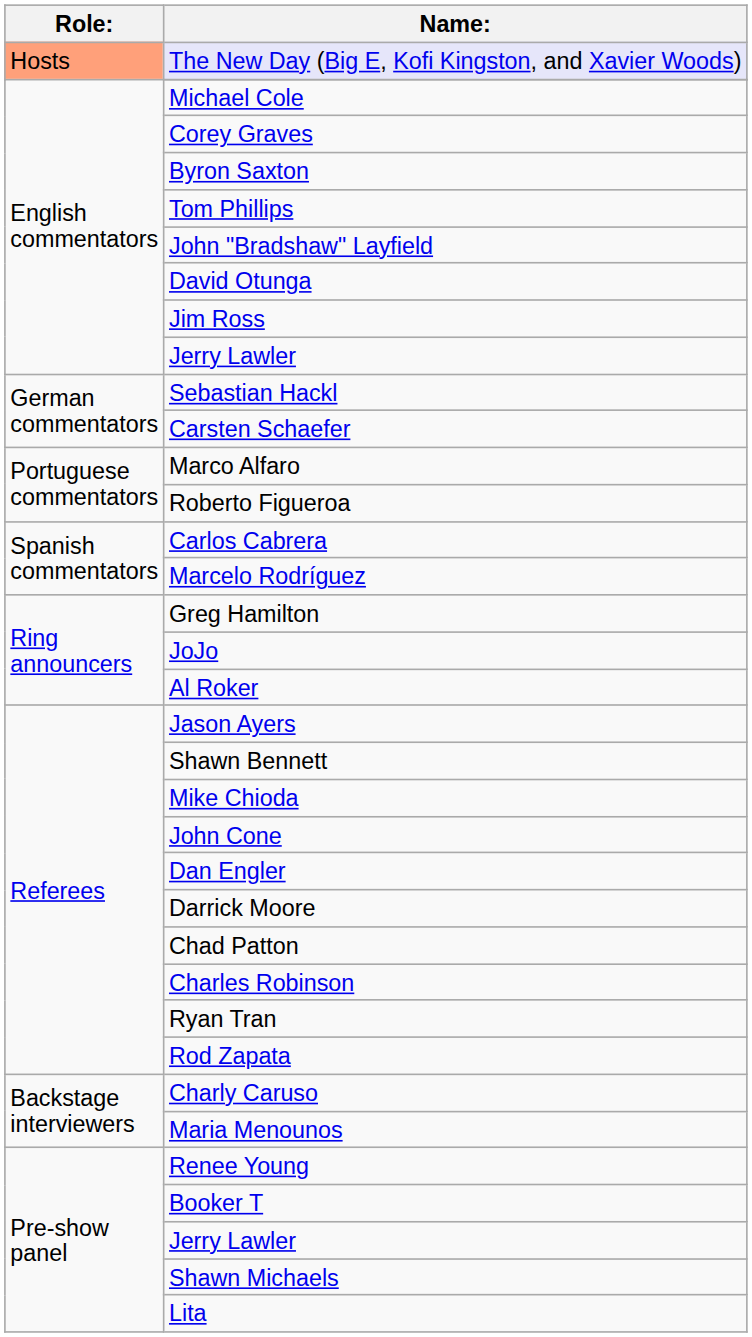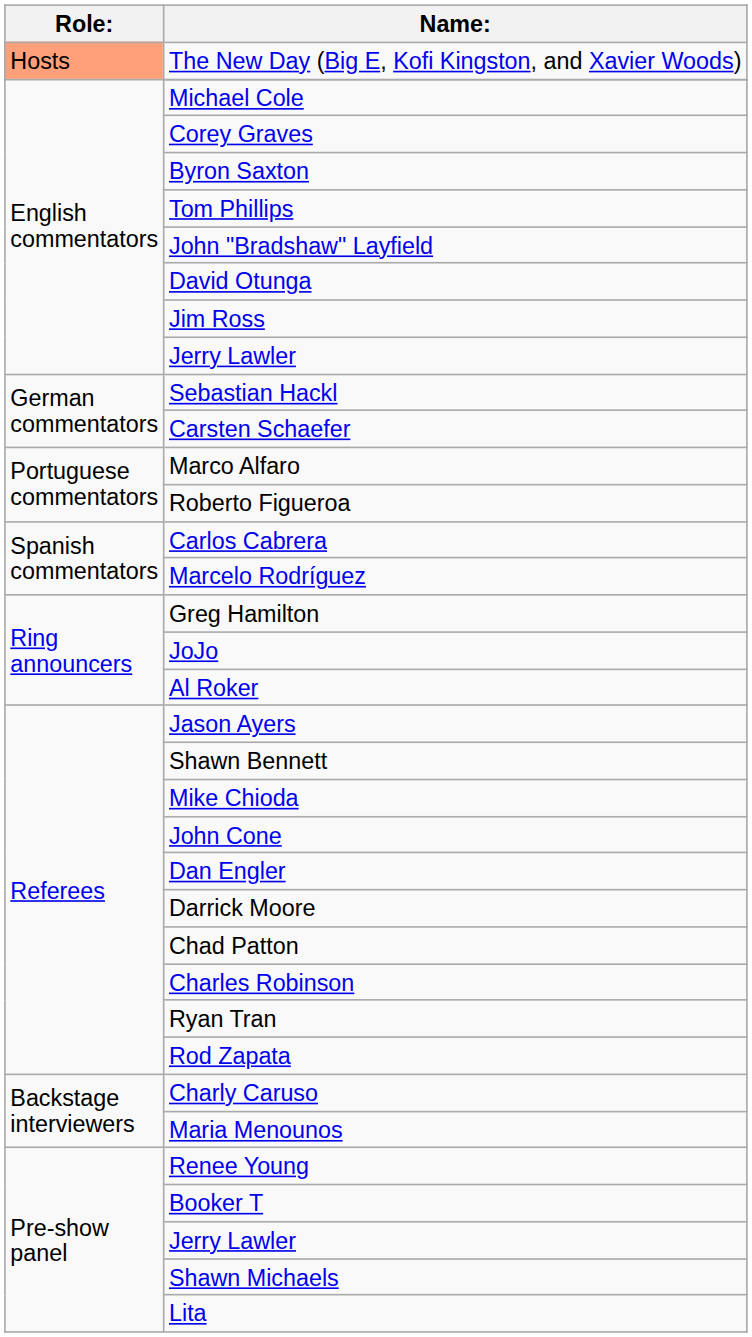(455, 61) lavender background -> (455, 61) no background
